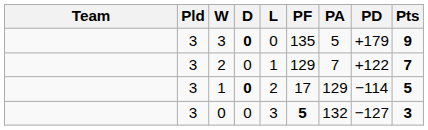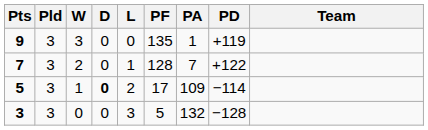columns swapped: (91, 16) <-> (408, 16)
(247, 40) bold -> (105, 40) normal
(335, 40) 5 -> (192, 40) 1
(372, 40) +179 -> (229, 40) +119
(303, 64) 129 -> (160, 64) 128
(335, 88) 129 -> (192, 88) 109
(303, 112) bold -> (160, 112) normal
(372, 112) −127 -> (229, 112) −128
